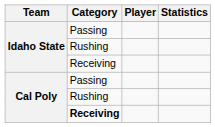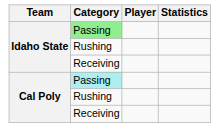(88, 30) no background -> (92, 30) lightgreen background
(88, 80) no background -> (92, 80) paleturquoise background
(95, 113) bold -> (96, 113) normal
